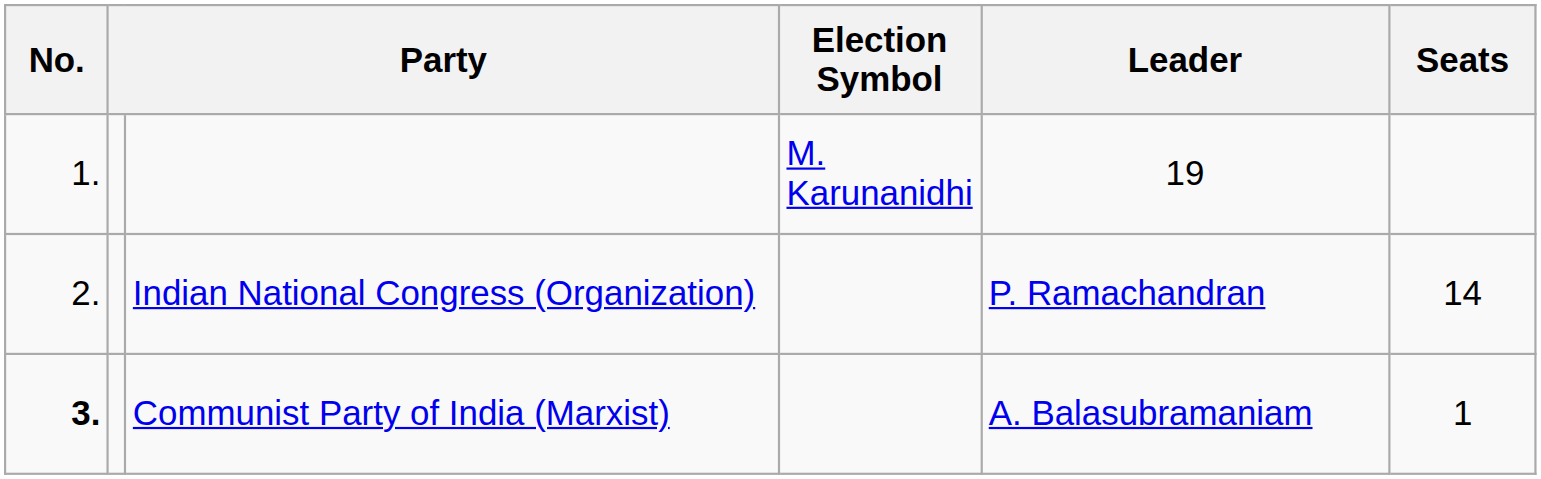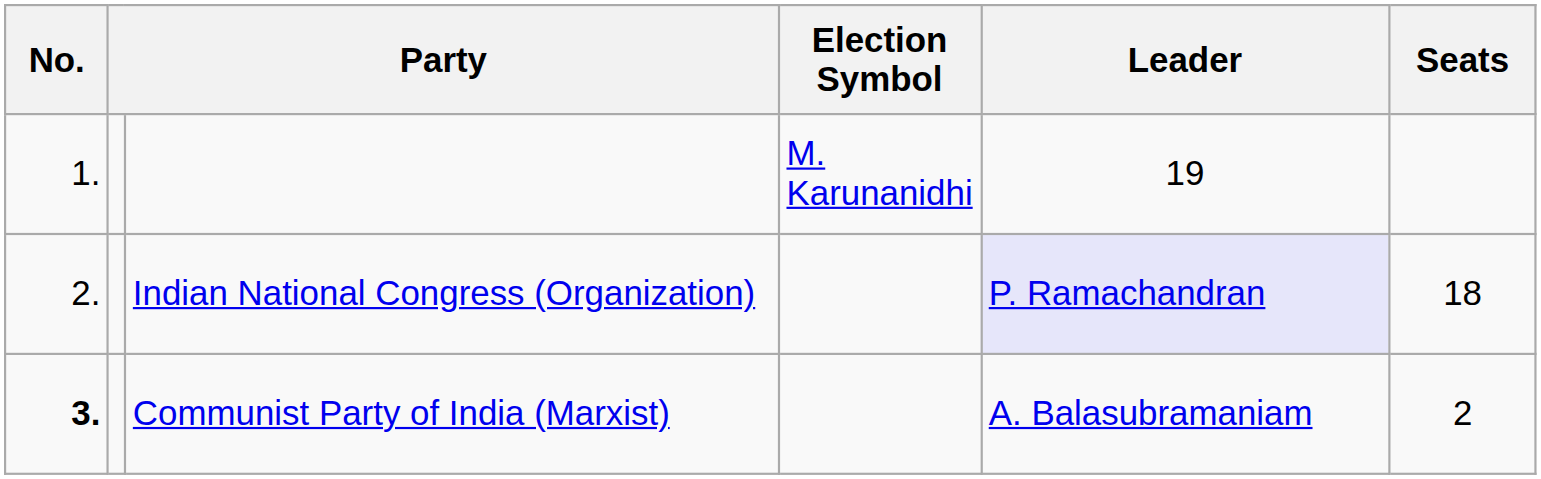(1127, 293) no background -> (1127, 293) lavender background
(1463, 293) 14 -> (1463, 293) 18
(1463, 413) 1 -> (1463, 413) 2
